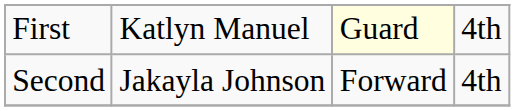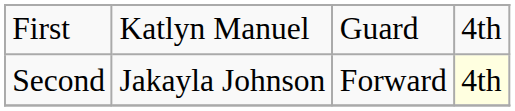(379, 29) lightyellow background -> (379, 29) no background
(481, 79) no background -> (481, 79) lightyellow background
